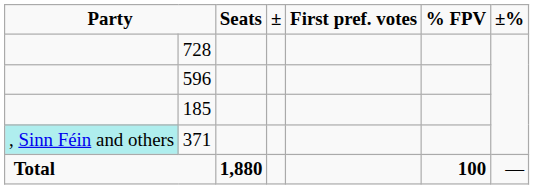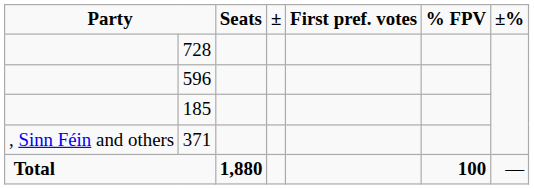(92, 139) paleturquoise background -> (92, 139) no background
